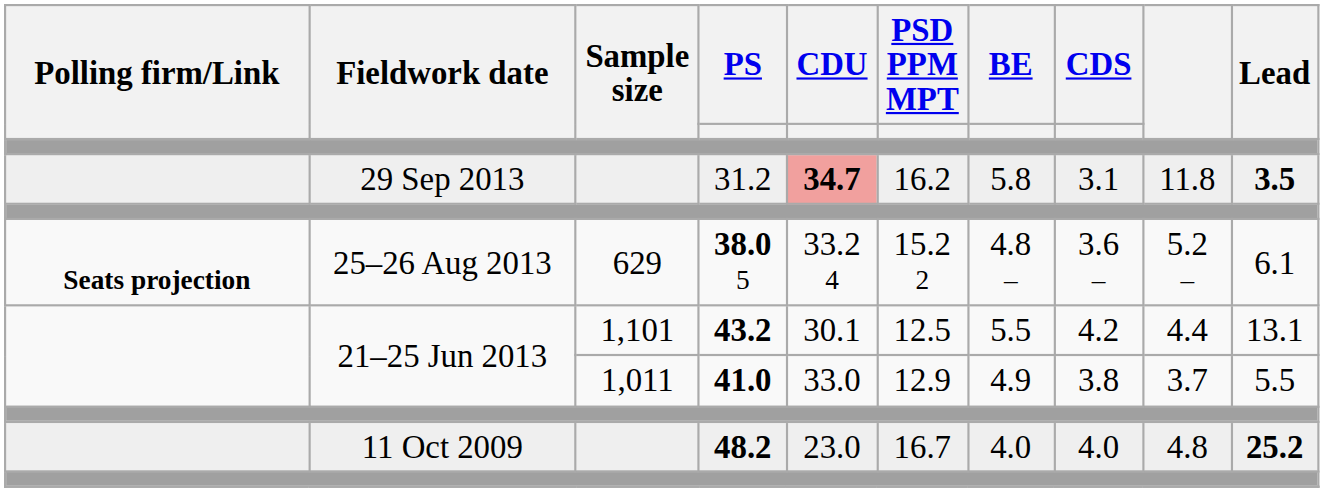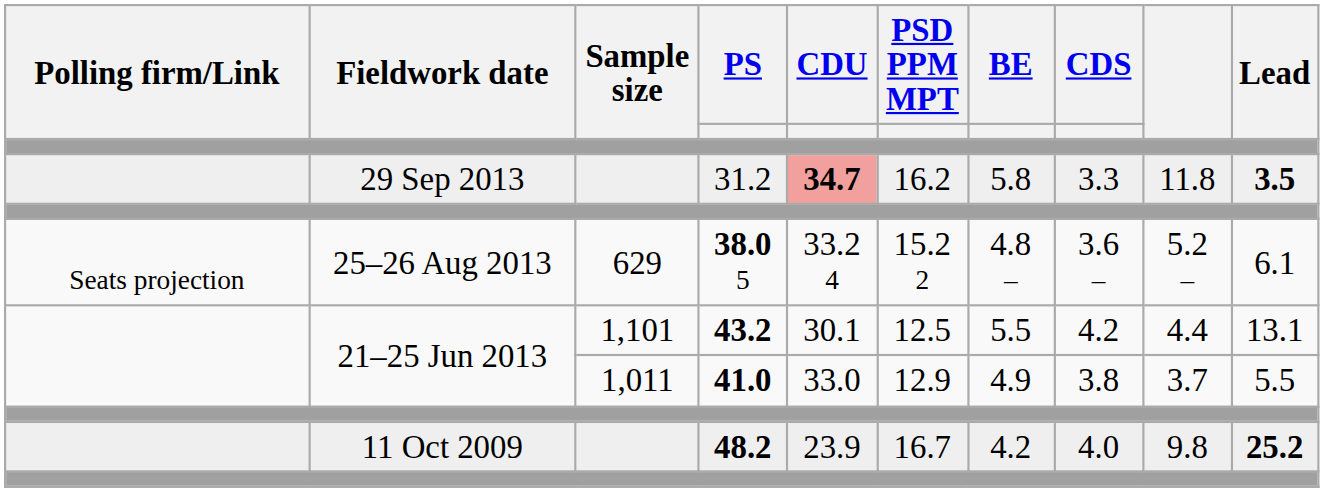(1099, 179) 3.1 -> (1099, 179) 3.3
(157, 278) bold -> (157, 281) normal
(832, 445) 23.0 -> (832, 445) 23.9
(1011, 445) 4.0 -> (1011, 445) 4.2
(1187, 445) 4.8 -> (1187, 445) 9.8
